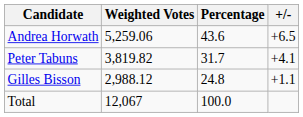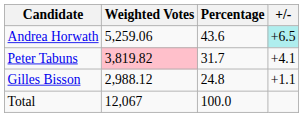(283, 36) no background -> (283, 36) paleturquoise background
(129, 58) no background -> (129, 58) pink background
